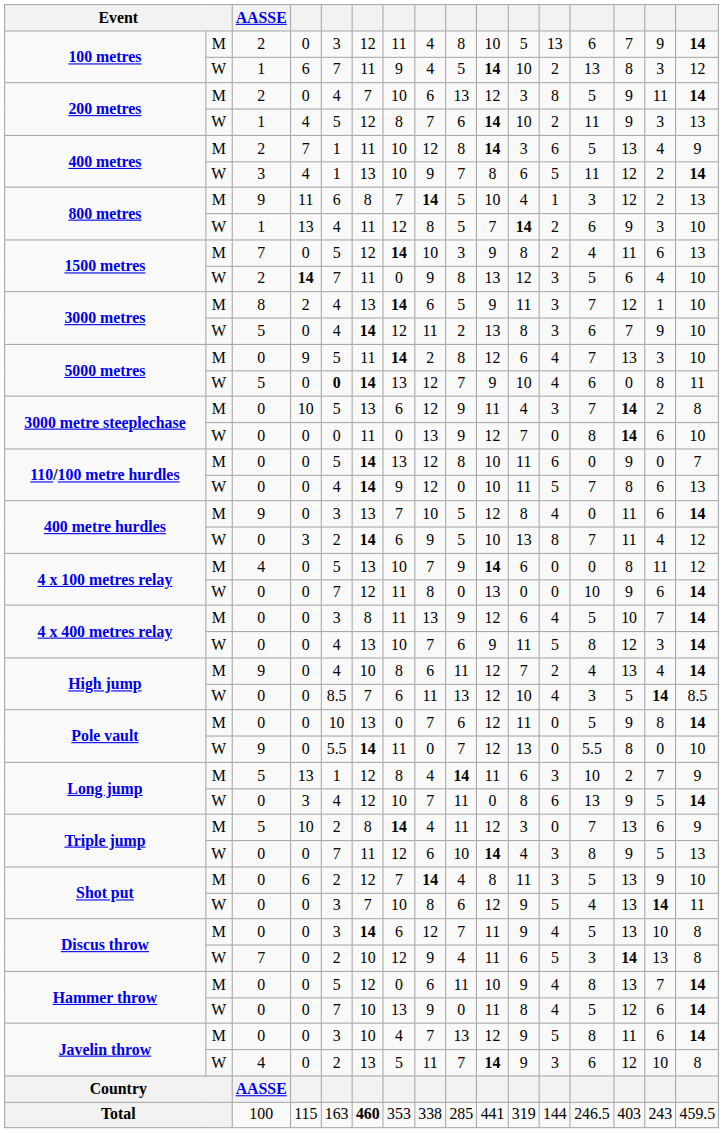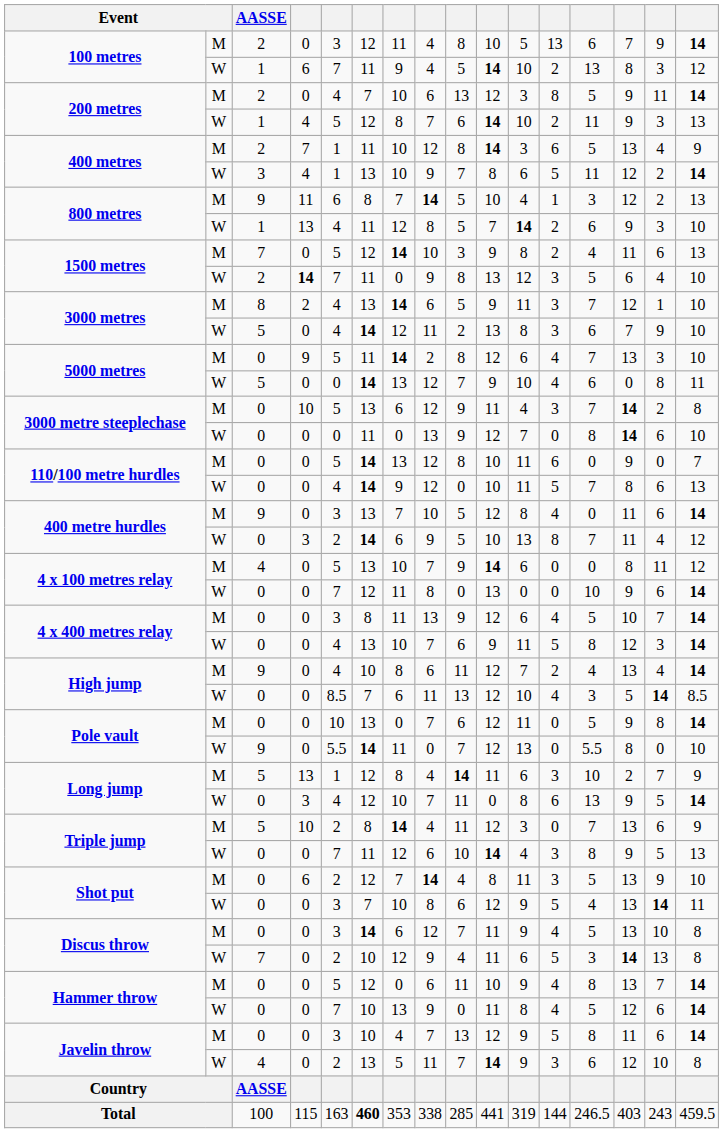(337, 383) bold -> (337, 383) normal
